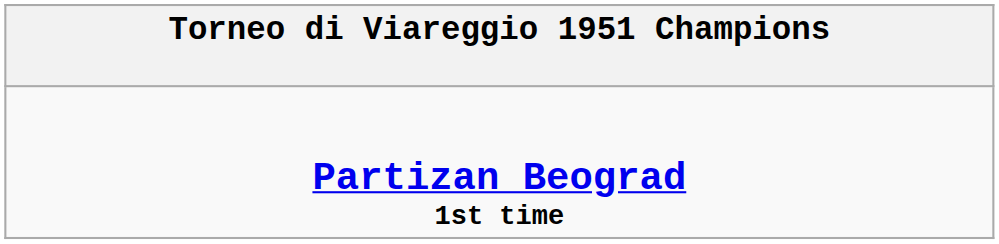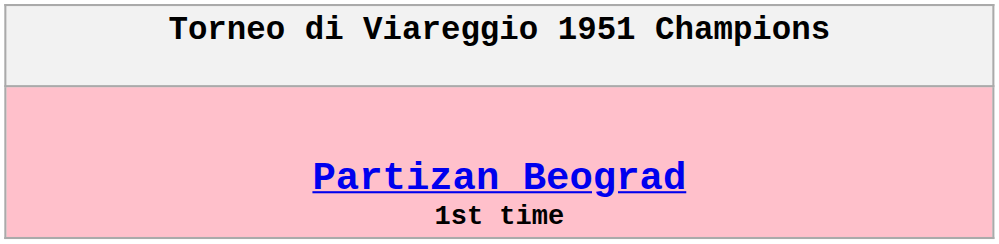(499, 194) no background -> (499, 194) pink background
